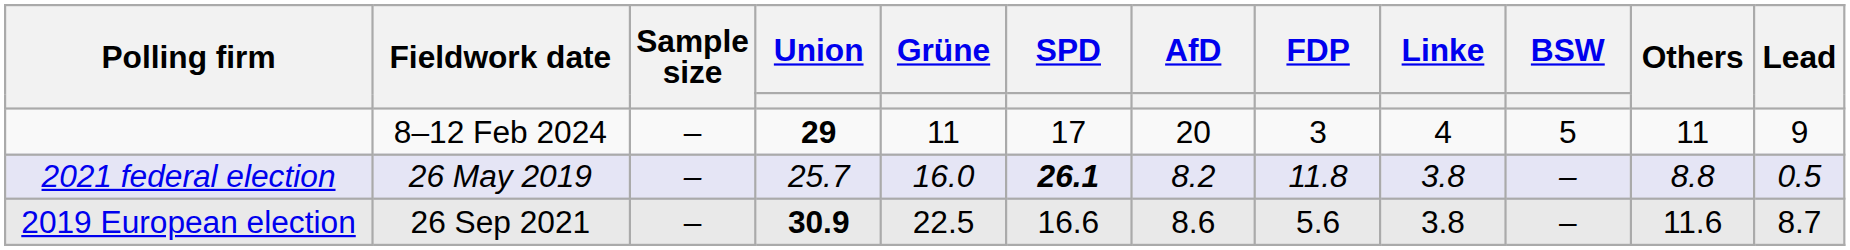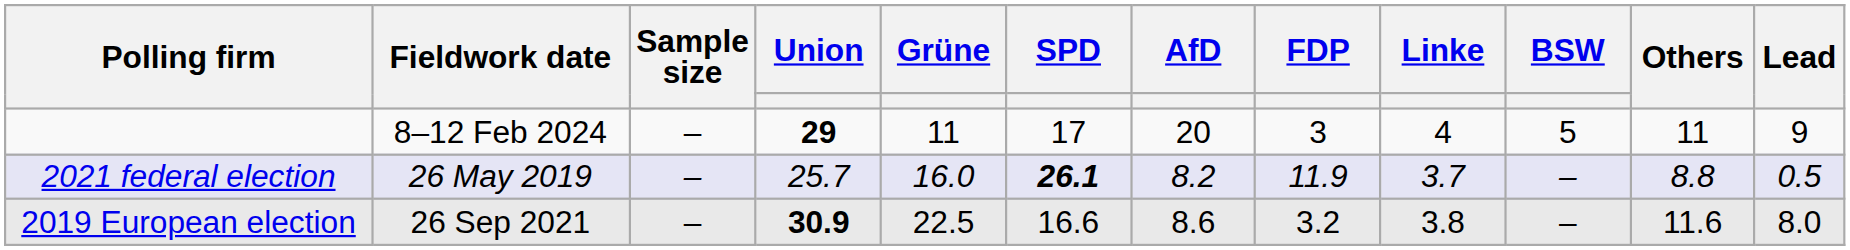(1318, 177) 11.8 -> (1318, 177) 11.9
(1443, 177) 3.8 -> (1443, 177) 3.7
(1318, 222) 5.6 -> (1318, 222) 3.2
(1799, 222) 8.7 -> (1799, 222) 8.0
